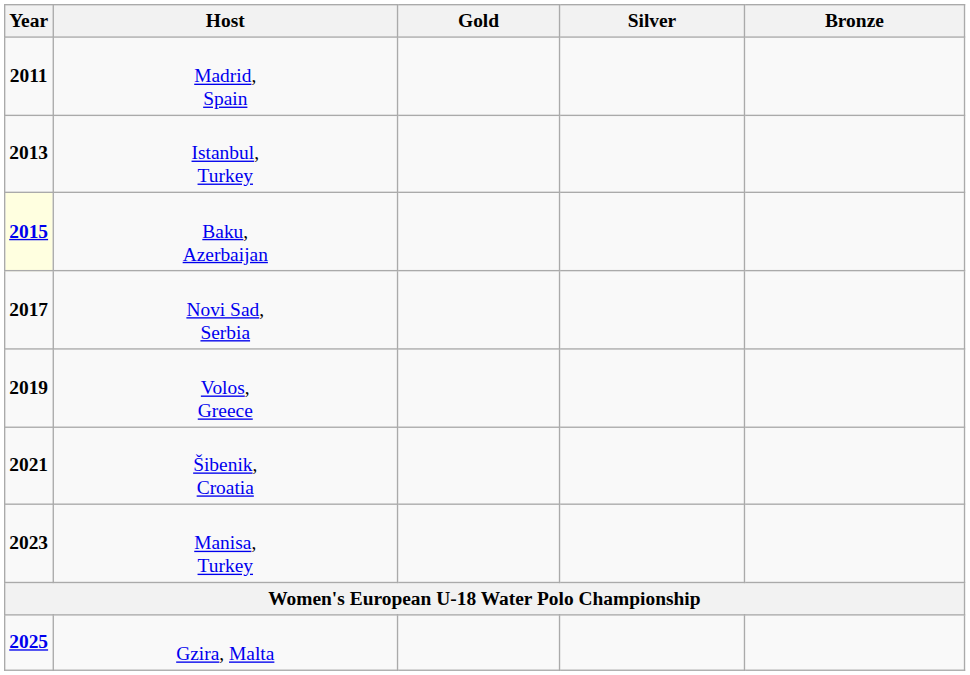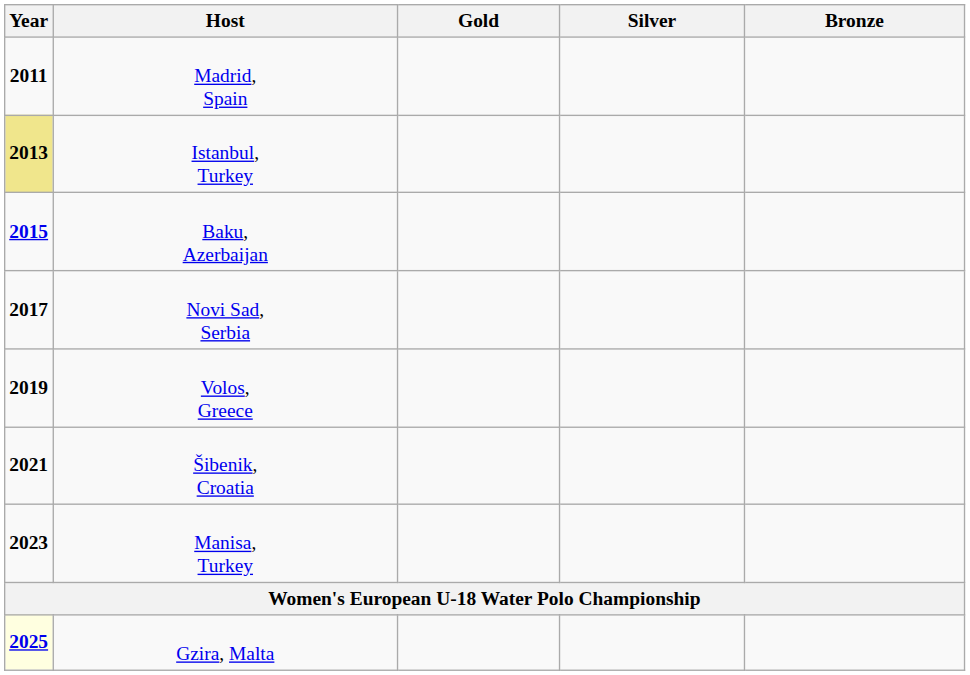(29, 153) no background -> (29, 153) khaki background
(29, 231) lightyellow background -> (29, 231) no background
(29, 642) no background -> (29, 642) lightyellow background
